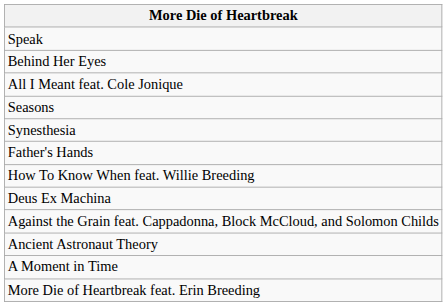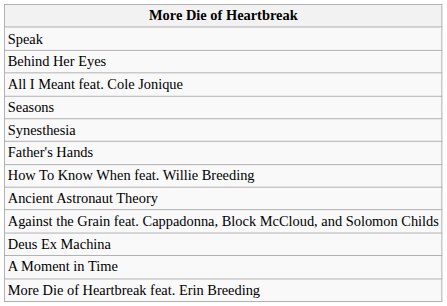(59, 198) Deus Ex Machina -> (83, 198) Ancient Astronaut Theory
(83, 244) Ancient Astronaut Theory -> (59, 244) Deus Ex Machina
